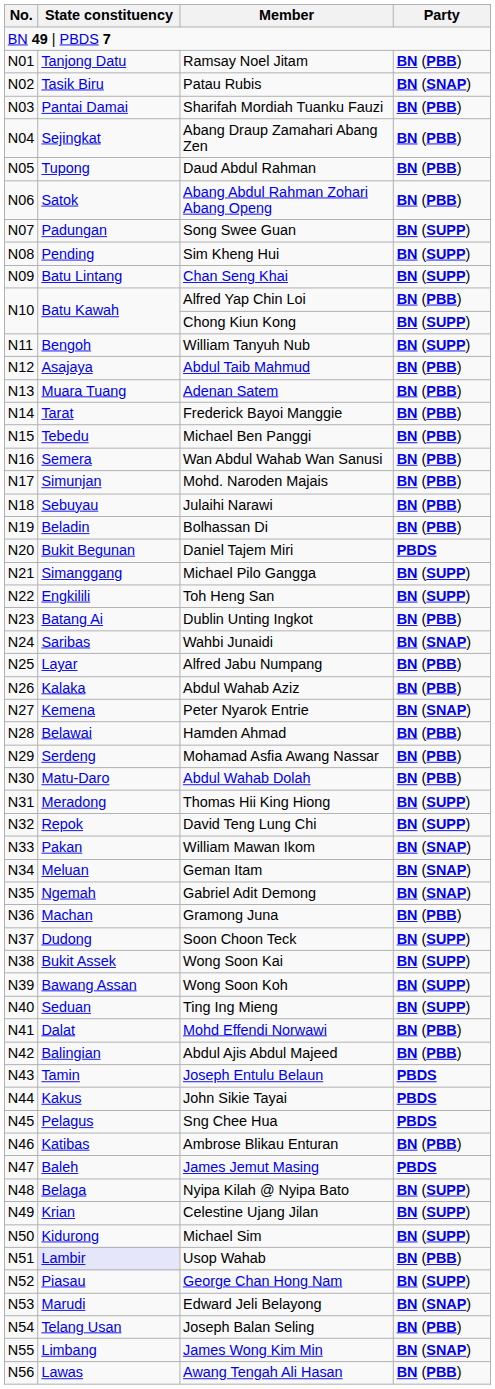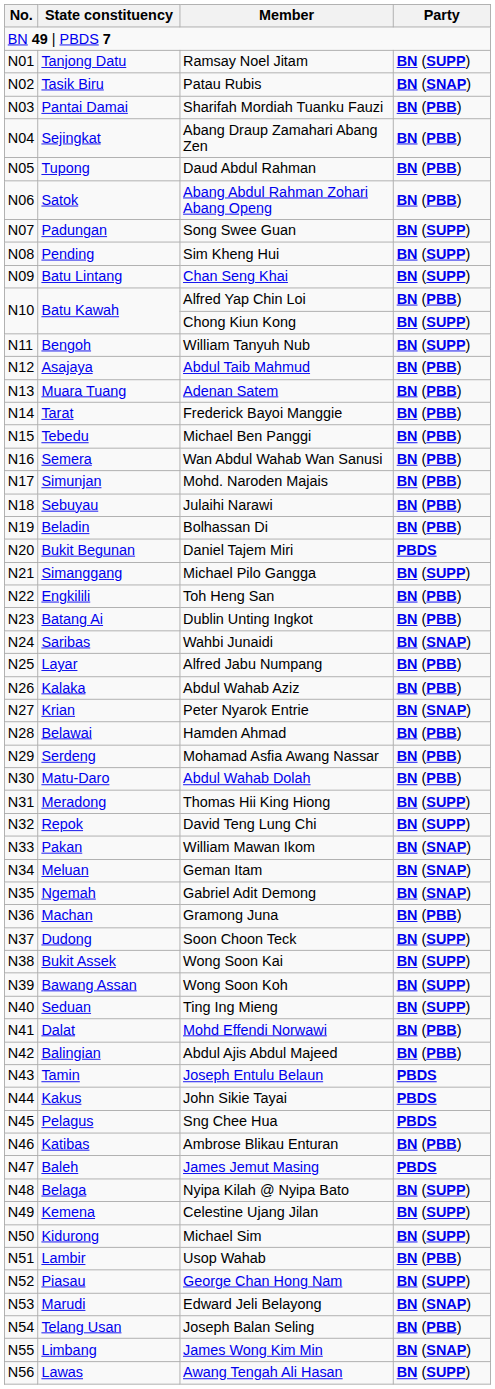(429, 61) BN (PBB) -> (433, 61) BN (SUPP)
(433, 596) BN (SUPP) -> (429, 596) BN (PBB)
(68, 710) Kemena -> (58, 710) Krian
(58, 1213) Krian -> (68, 1213) Kemena
(63, 1258) lavender background -> (63, 1258) no background
(429, 1372) BN (PBB) -> (433, 1372) BN (SUPP)
